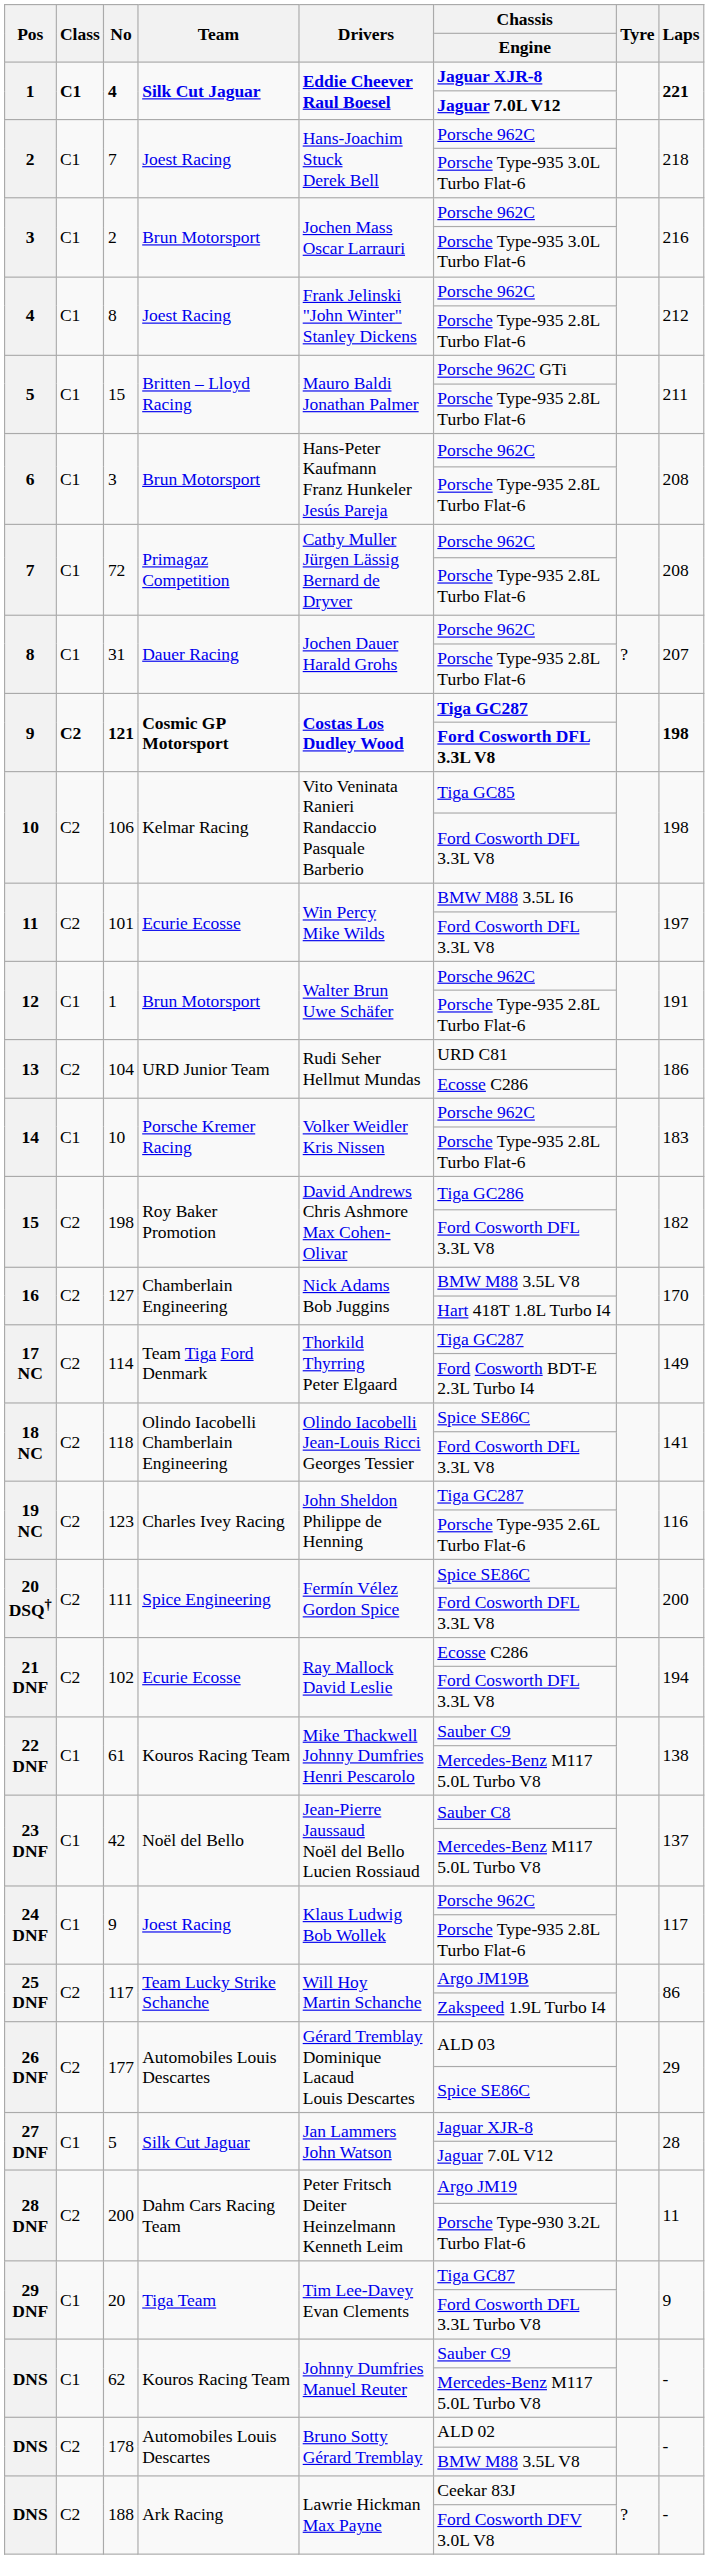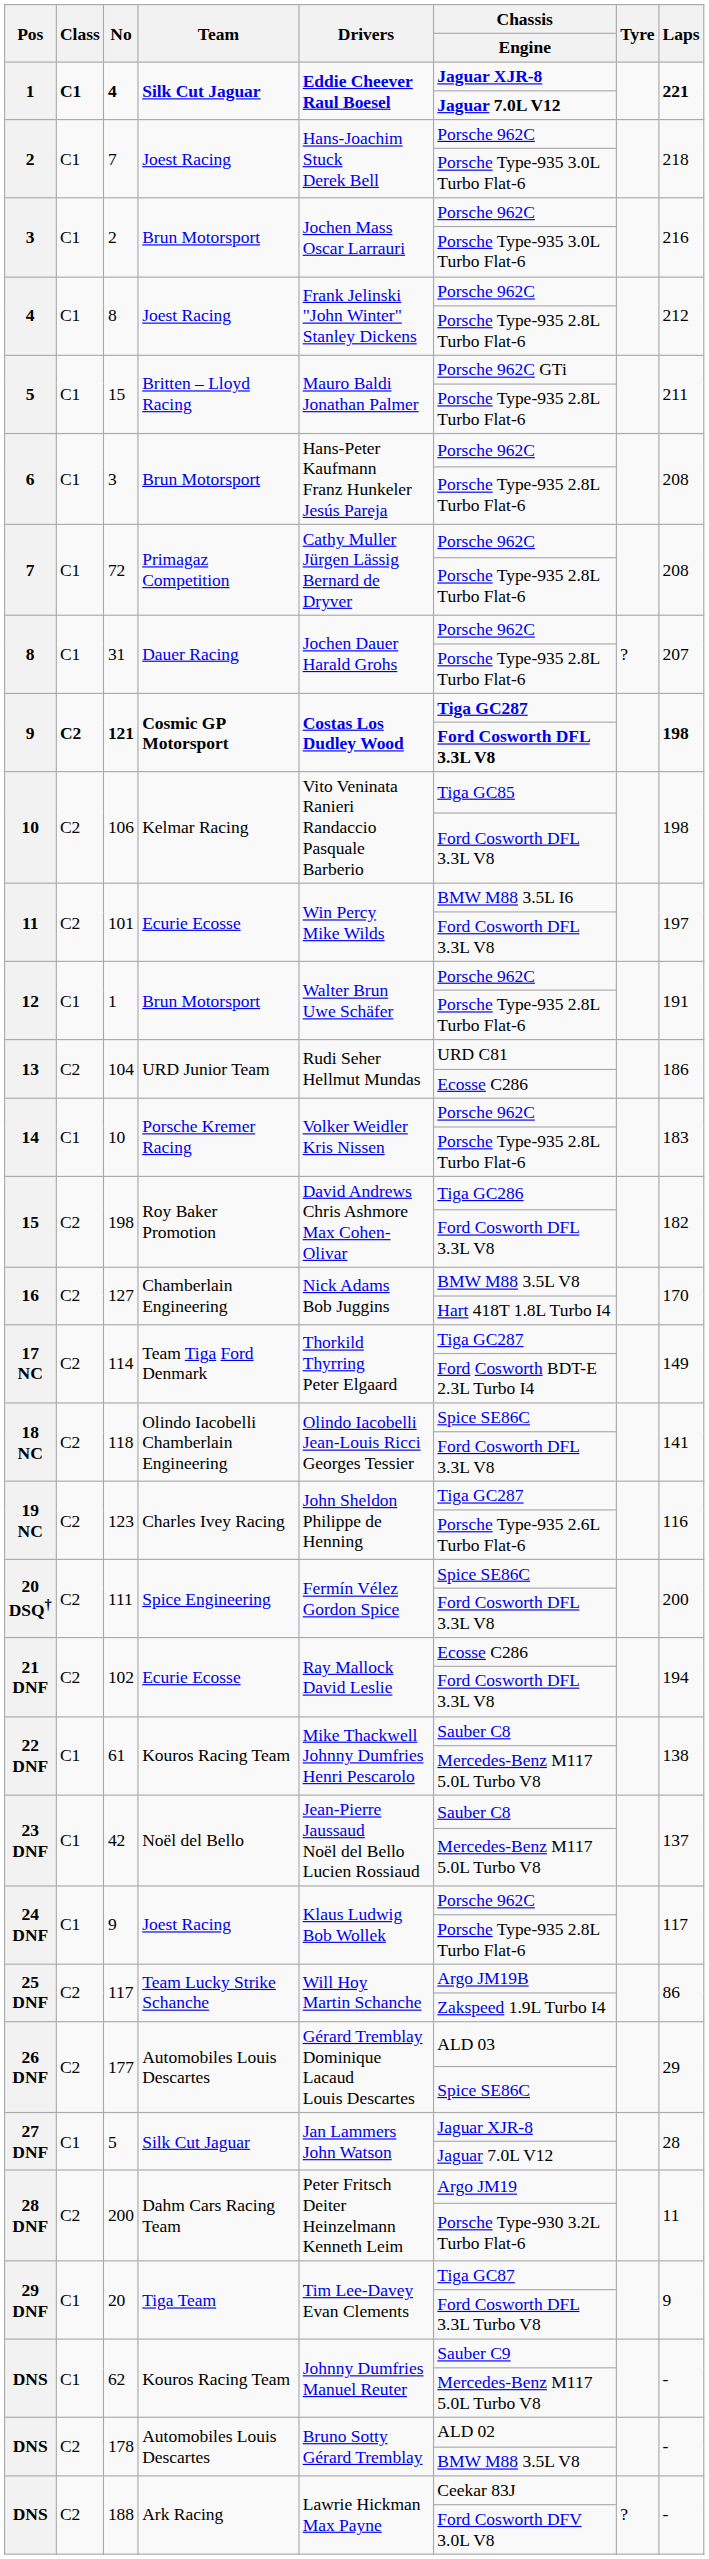(474, 1730) Sauber C9 -> (474, 1730) Sauber C8
